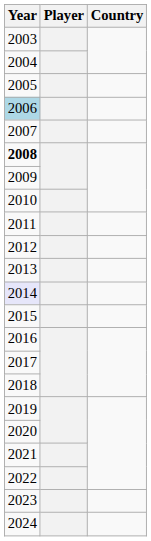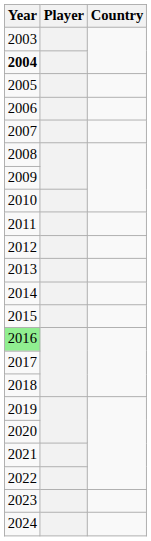(22, 62) normal -> (22, 62) bold
(22, 108) lightblue background -> (22, 108) no background
(22, 154) bold -> (22, 154) normal
(22, 293) lavender background -> (22, 293) no background
(22, 339) no background -> (22, 339) lightgreen background
